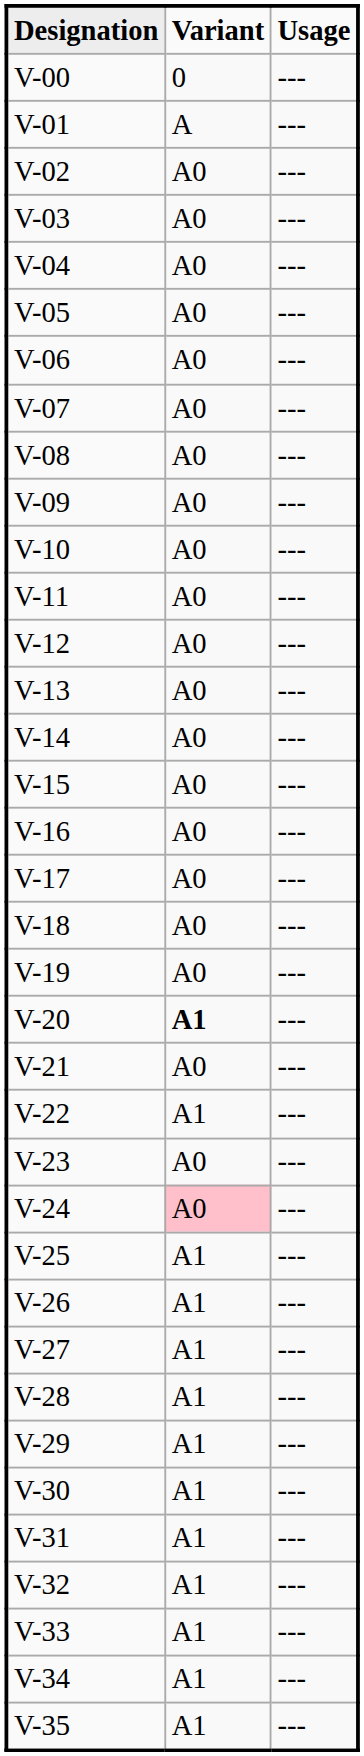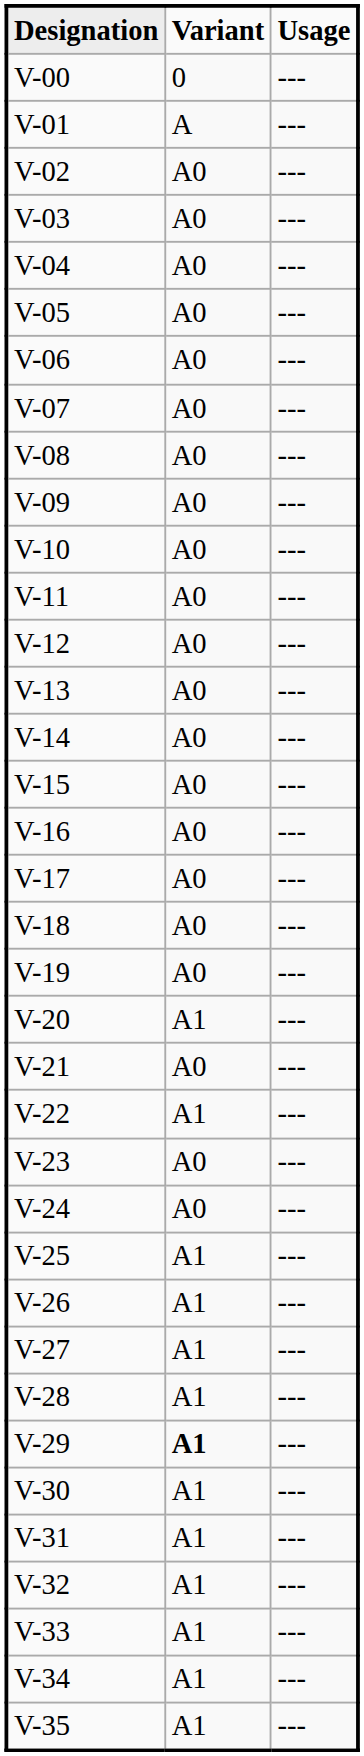(189, 1019) bold -> (189, 1019) normal
(189, 1207) pink background -> (189, 1207) no background
(189, 1443) normal -> (189, 1443) bold
